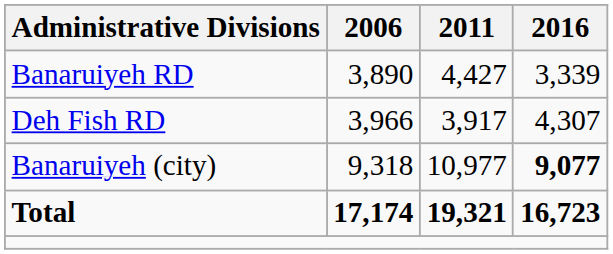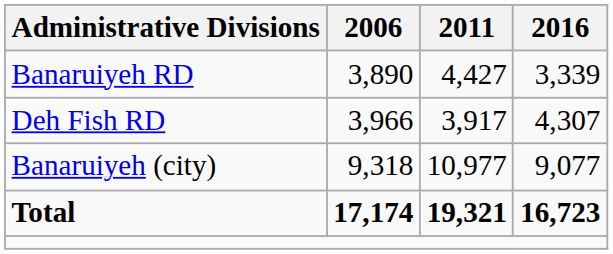(568, 166) bold -> (568, 166) normal
